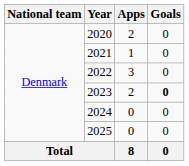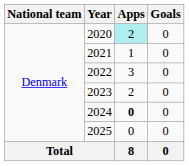(131, 33) no background -> (131, 33) paleturquoise background
(166, 92) bold -> (166, 92) normal
(131, 111) normal -> (131, 111) bold
